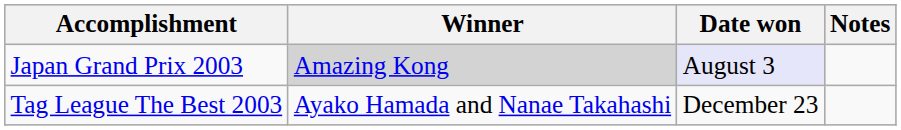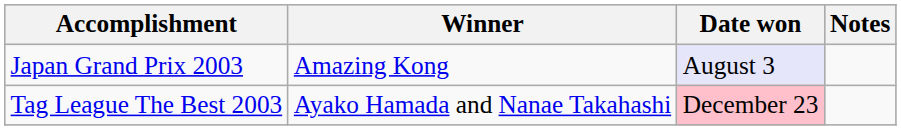(371, 64) lightgrey background -> (371, 64) no background
(751, 104) no background -> (751, 104) pink background
